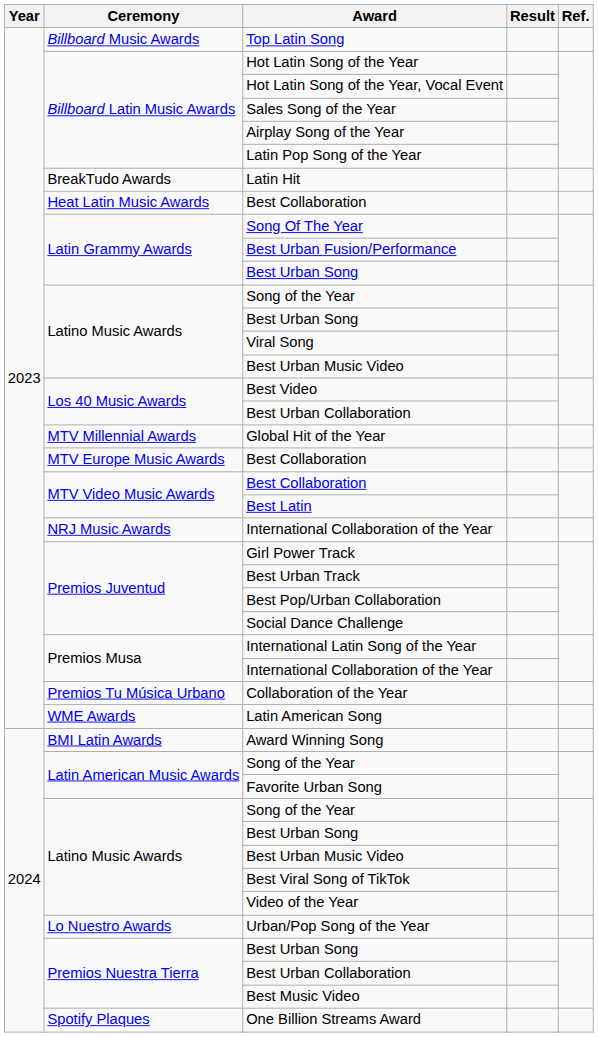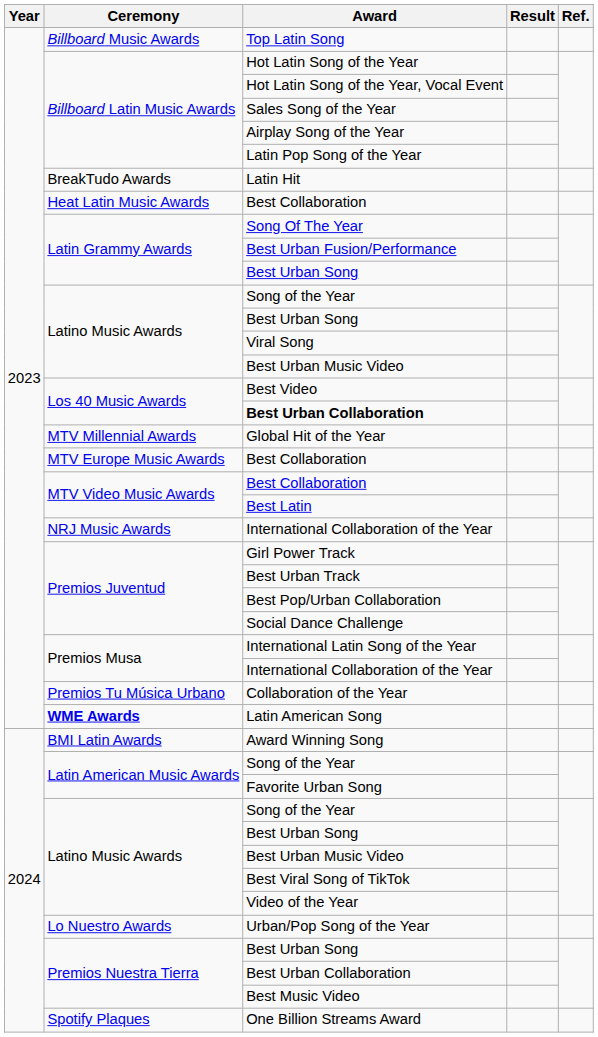(328, 413) normal -> (335, 413) bold
(91, 716) normal -> (94, 716) bold
